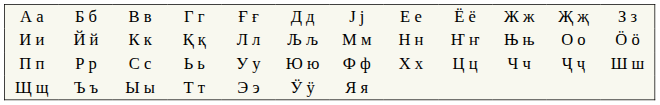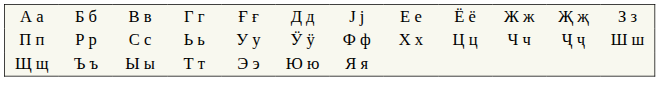- row: (32, 40)
(303, 64) Ю ю -> (303, 40) Ӱ ӱ
(303, 87) Ӱ ӱ -> (303, 64) Ю ю
